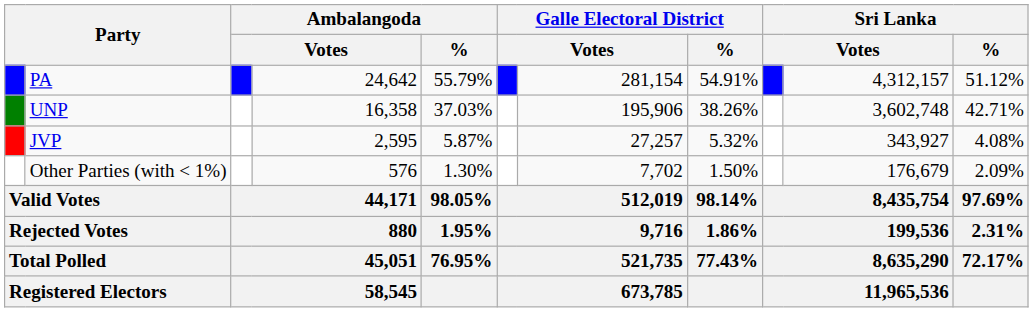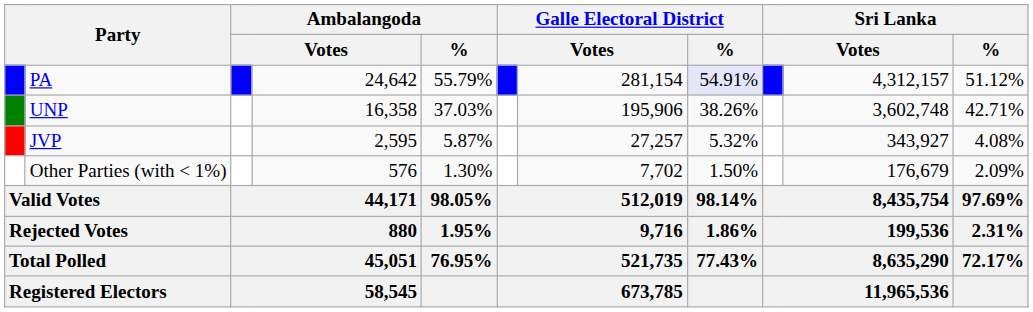(729, 79) no background -> (729, 79) lavender background
